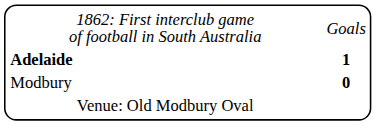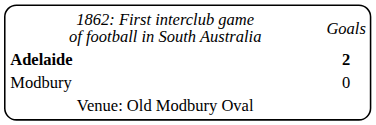(346, 59) 1 -> (346, 59) 2
(346, 83) bold -> (346, 83) normal
